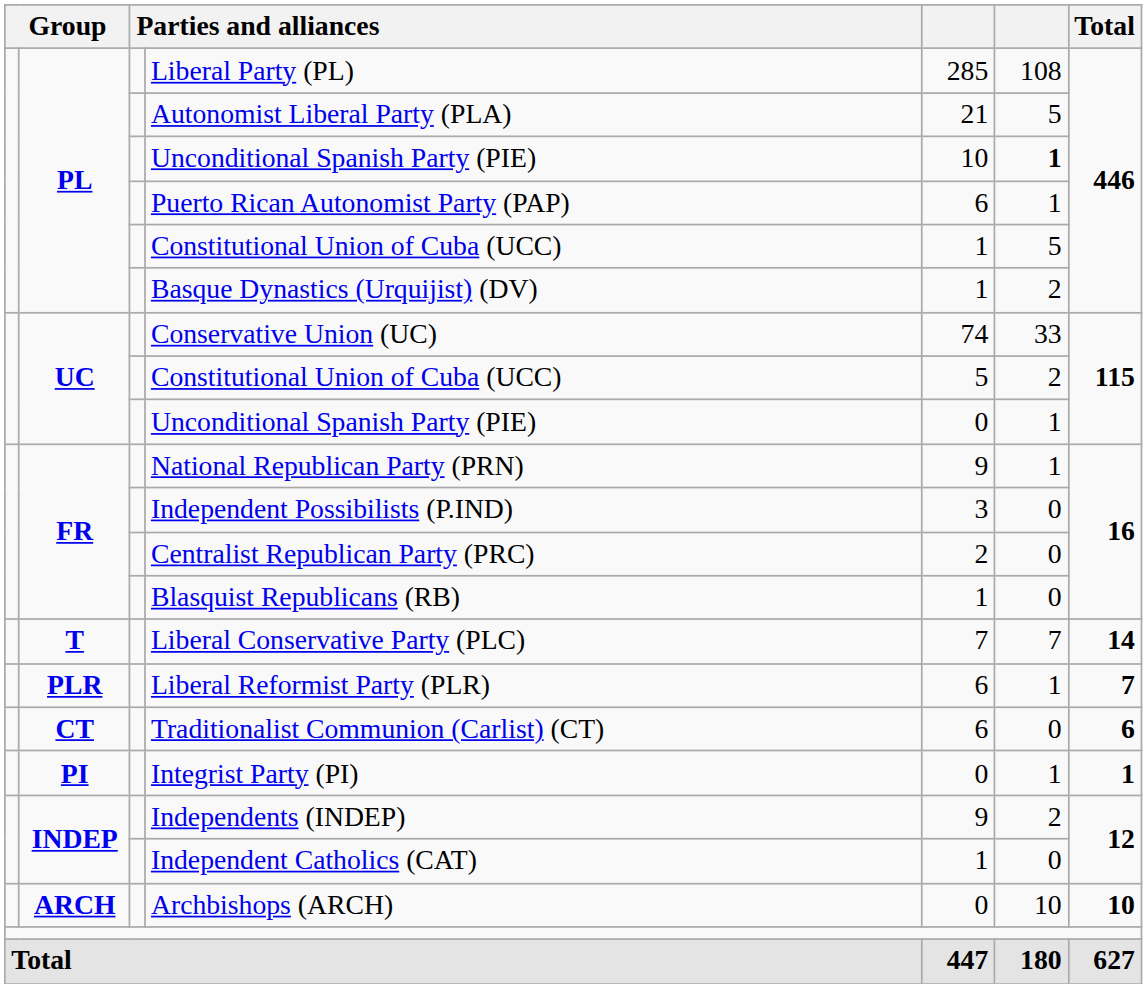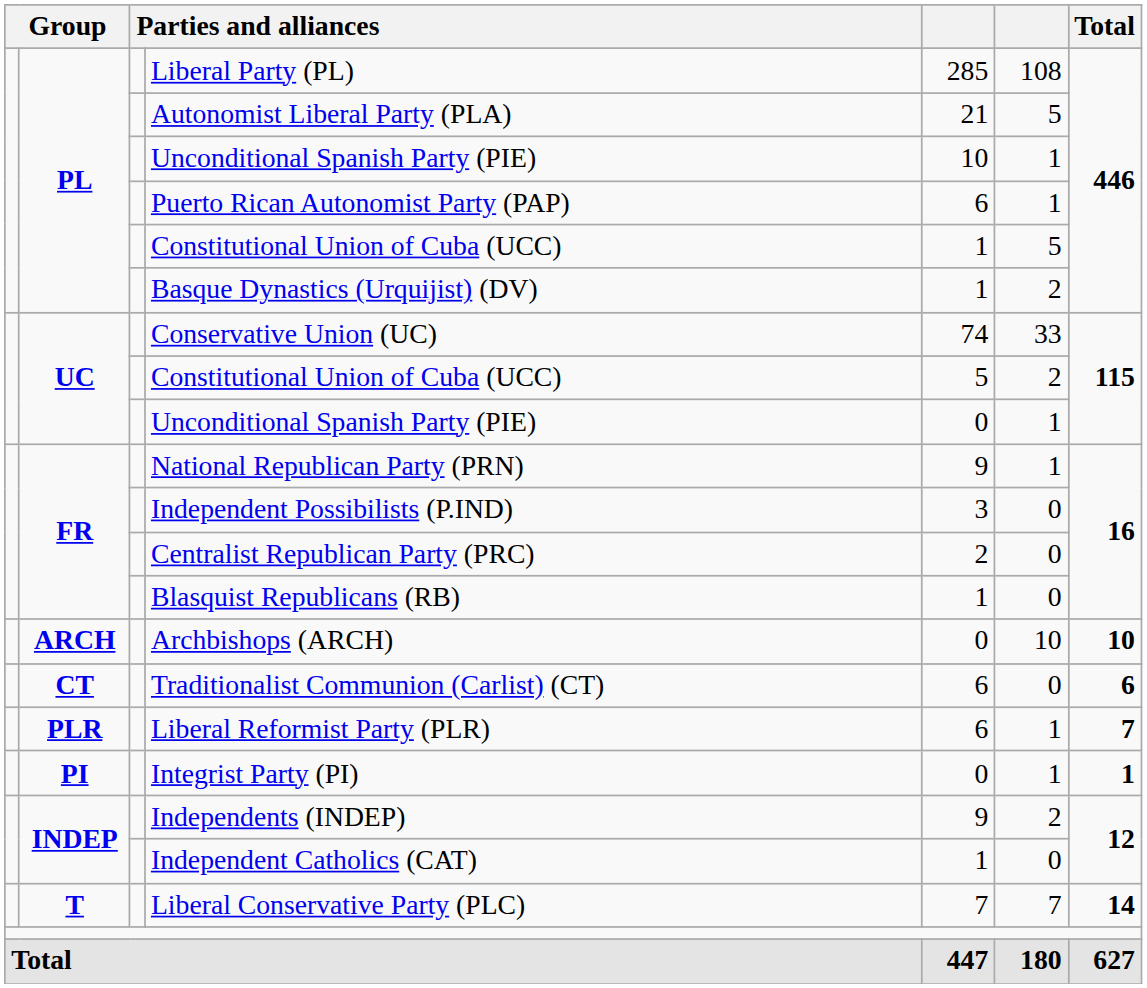(1055, 158) bold -> (1055, 158) normal
rows swapped: (75, 641) <-> (75, 904)
rows swapped: (75, 684) <-> (75, 728)
